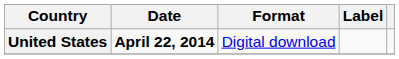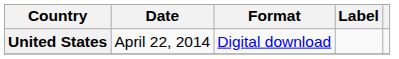(164, 41) bold -> (162, 41) normal
